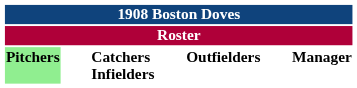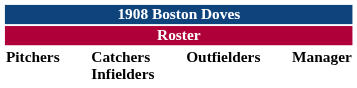(33, 56) lightgreen background -> (33, 56) no background
